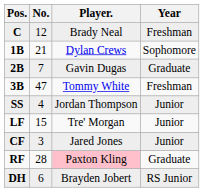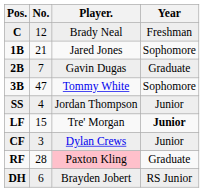(96, 50) Dylan Crews -> (96, 50) Jared Jones
(169, 86) Freshman -> (169, 86) Sophomore
(169, 123) normal -> (169, 123) bold
(96, 141) Jared Jones -> (96, 141) Dylan Crews
